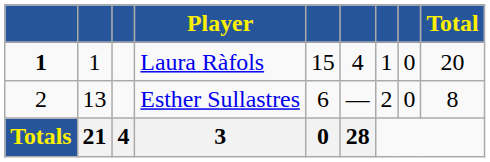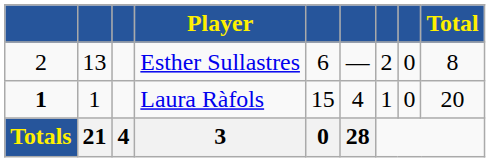rows swapped: (202, 61) <-> (220, 99)
